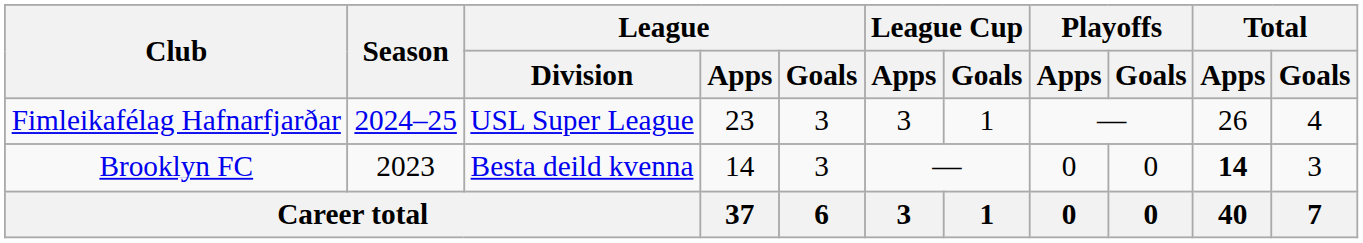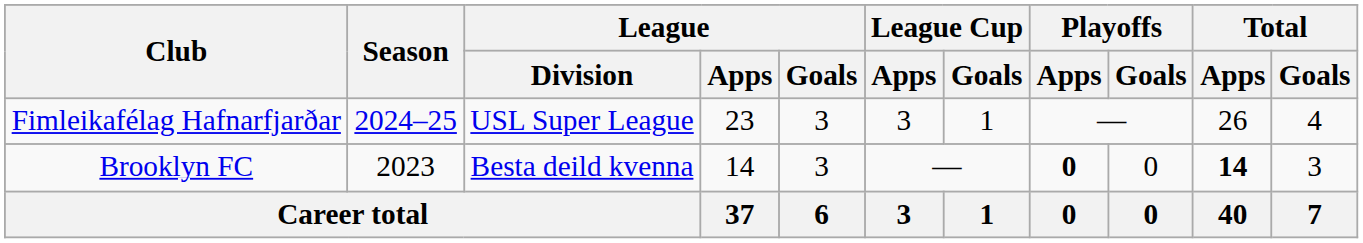(1069, 167) normal -> (1069, 167) bold
